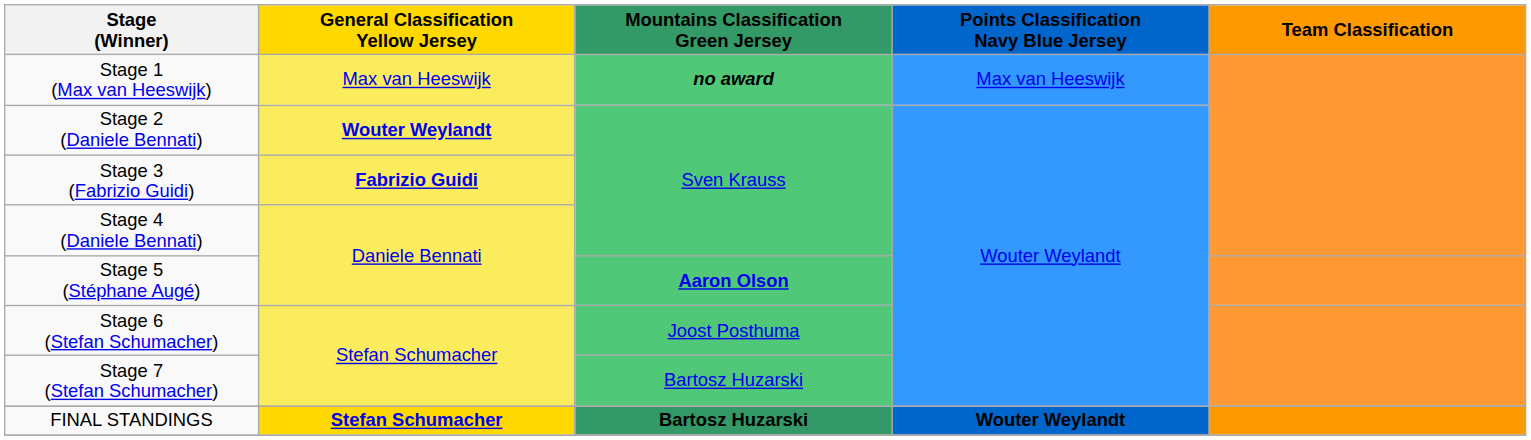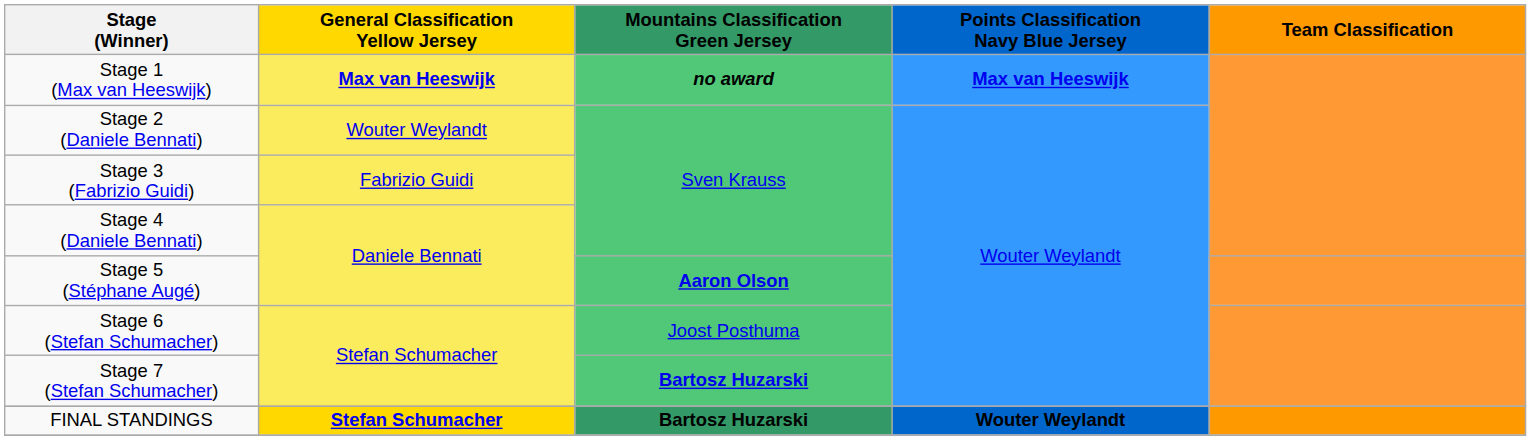(417, 80) normal -> (417, 80) bold
(1050, 80) normal -> (1050, 80) bold
(417, 130) bold -> (417, 130) normal
(417, 180) bold -> (417, 180) normal
(734, 381) normal -> (734, 381) bold
